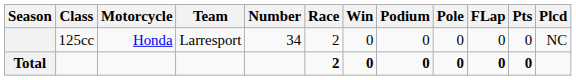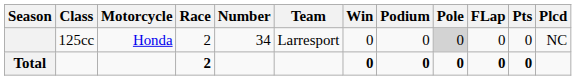columns swapped: (210, 16) <-> (324, 16)
(460, 39) no background -> (460, 39) lightgrey background
